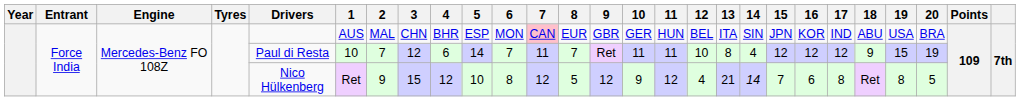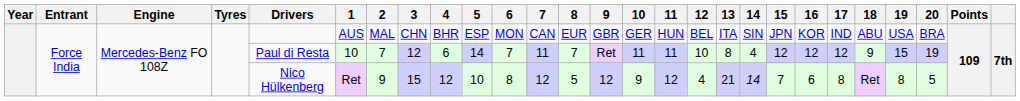(542, 34) pink background -> (542, 34) no background
